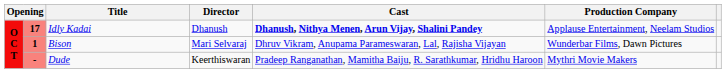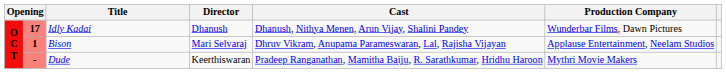(369, 28) bold -> (362, 28) normal
(631, 28) Applause Entertainment, Neelam Studios -> (615, 28) Wunderbar Films, Dawn Pictures
(615, 44) Wunderbar Films, Dawn Pictures -> (631, 44) Applause Entertainment, Neelam Studios
